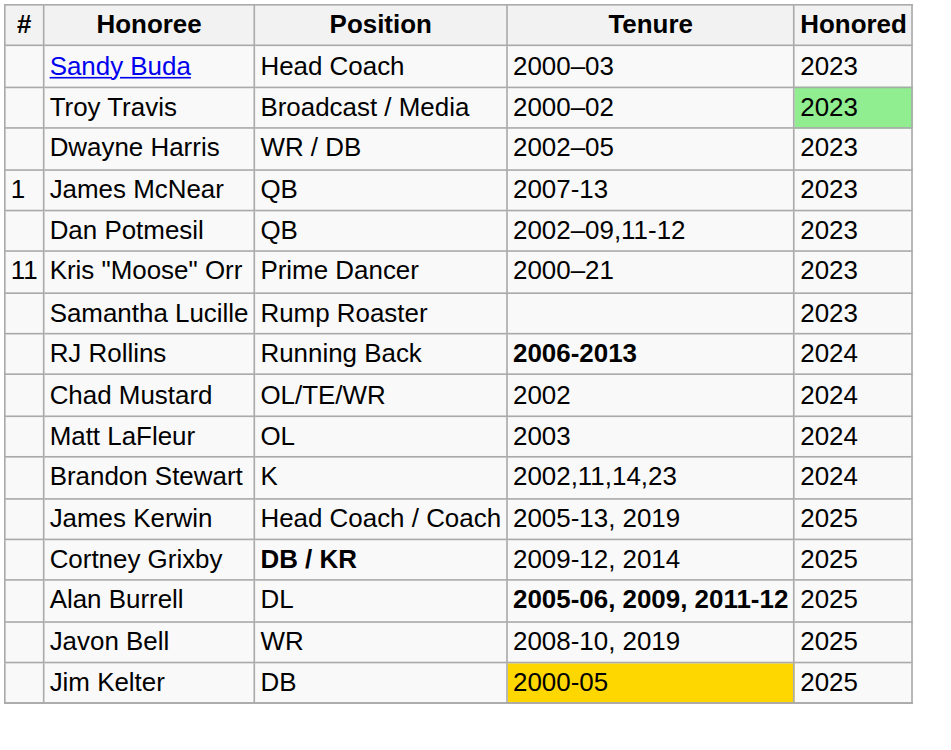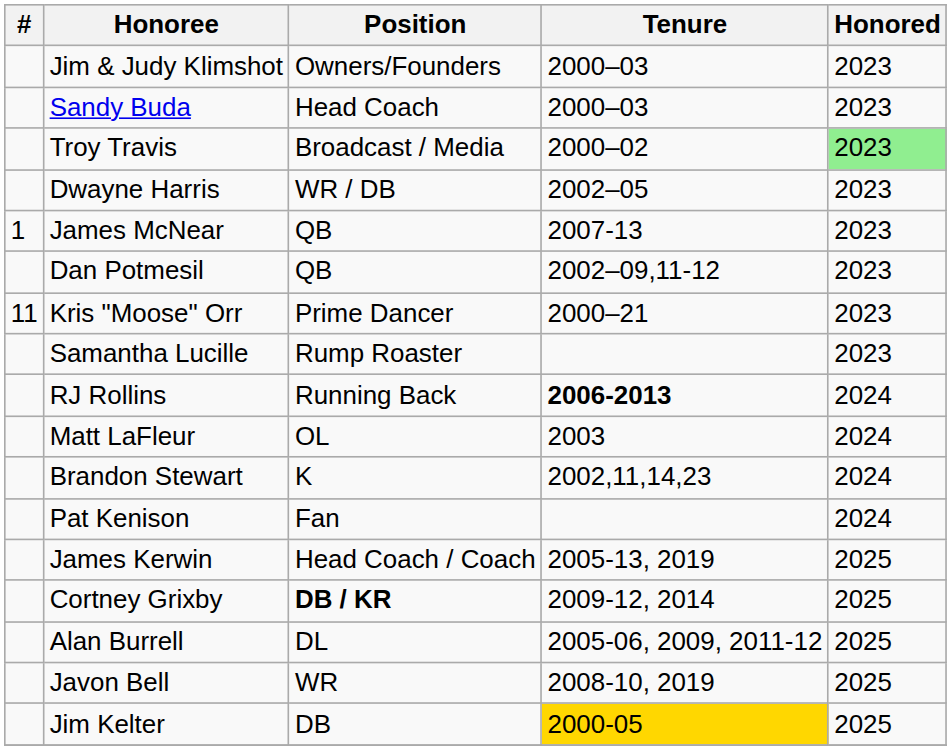+ row: (166, 66)
- row: (131, 395)
+ row: (120, 518)
(651, 600) bold -> (685, 641) normal
